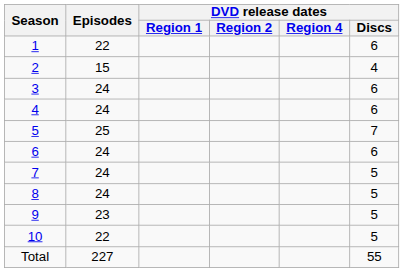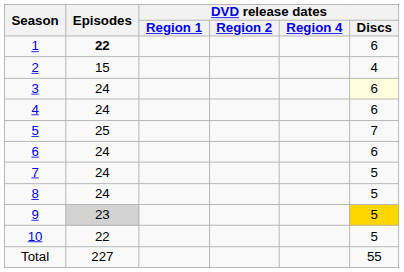(102, 46) normal -> (102, 46) bold
(374, 88) no background -> (374, 88) lightyellow background
(102, 215) no background -> (102, 215) lightgrey background
(374, 215) no background -> (374, 215) gold background
